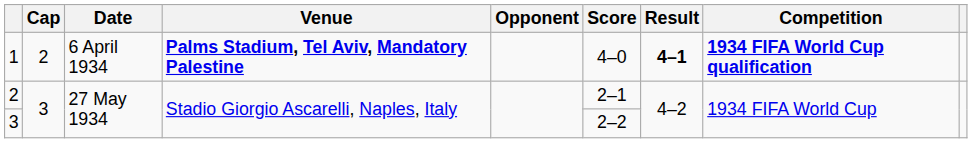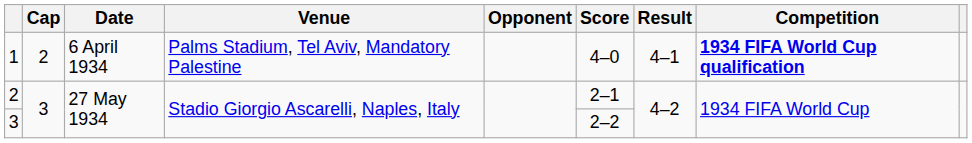(316, 56) bold -> (309, 56) normal
(672, 56) bold -> (665, 56) normal
